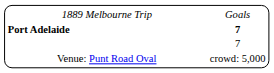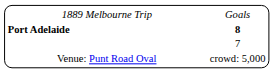(238, 29) 7 -> (238, 29) 8
